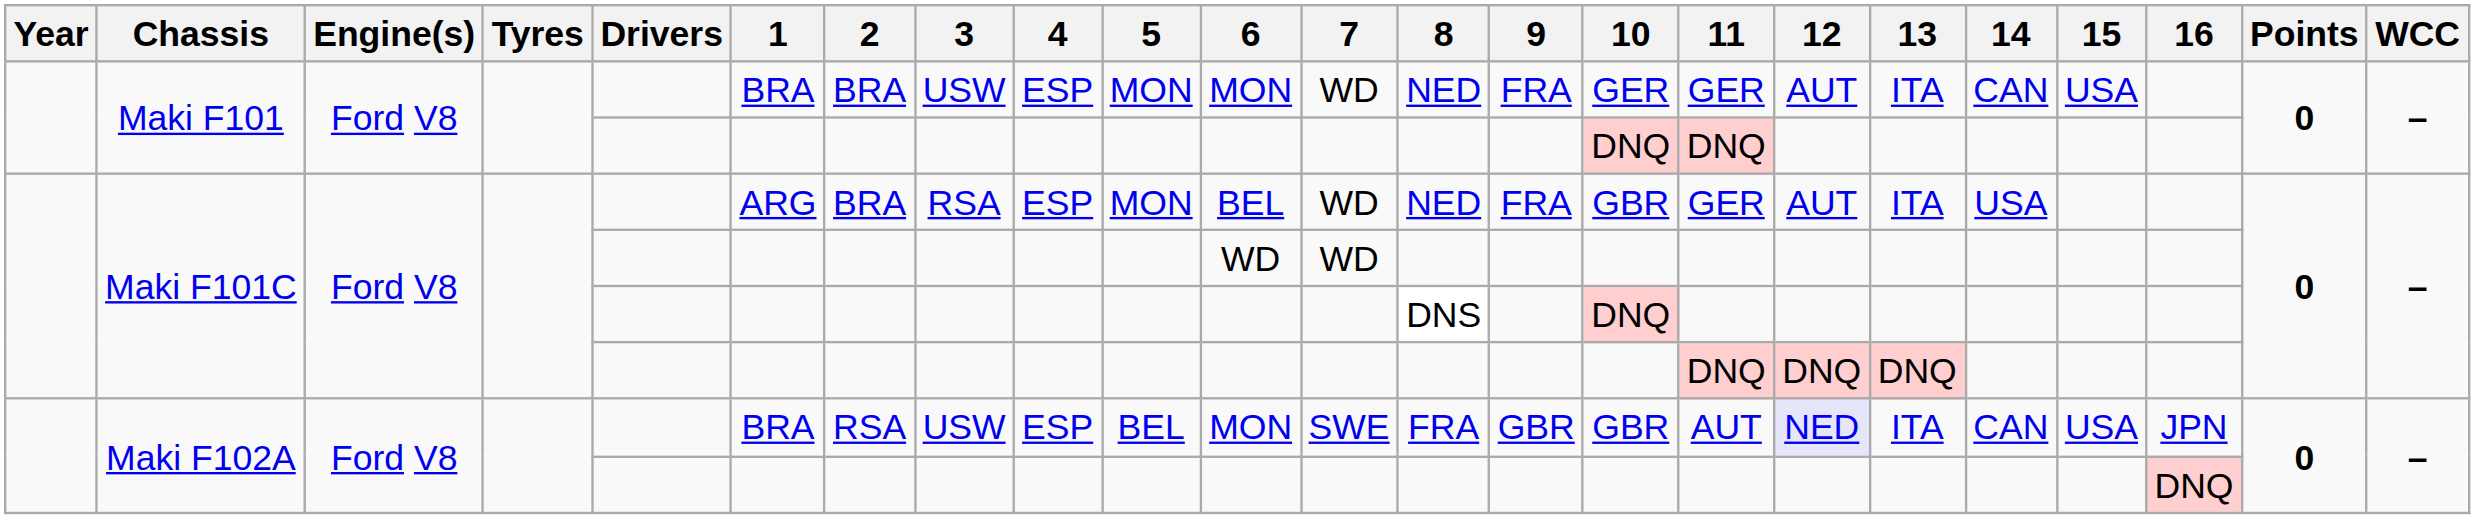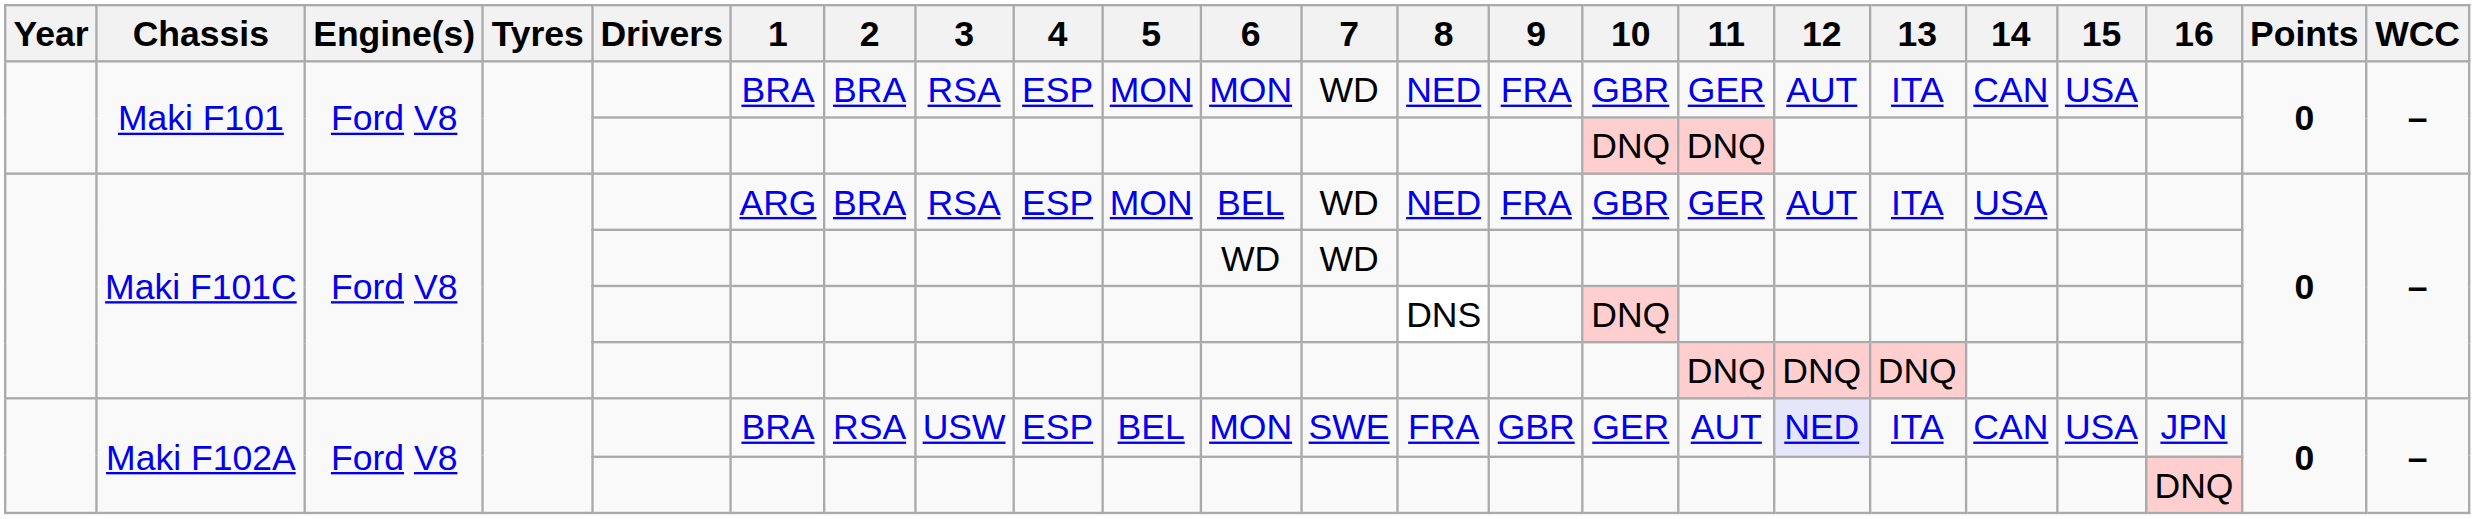(964, 90) USW -> (964, 90) RSA
(1631, 90) GER -> (1631, 90) GBR
(1631, 428) GBR -> (1631, 428) GER
